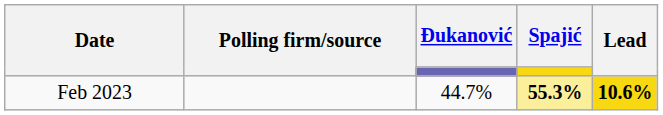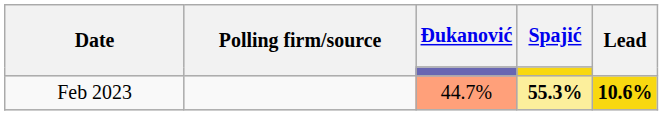(466, 93) no background -> (466, 93) lightsalmon background
